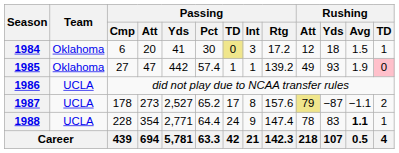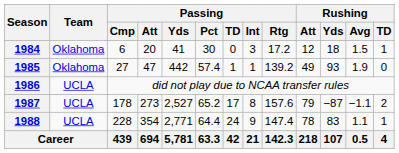(233, 49) khaki background -> (233, 49) no background
(384, 67) pink background -> (384, 67) no background
(308, 103) khaki background -> (308, 103) no background
(360, 121) bold -> (360, 121) normal
